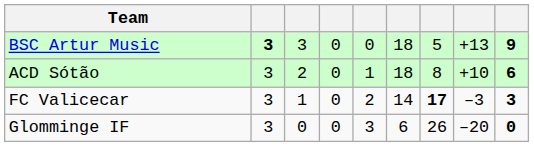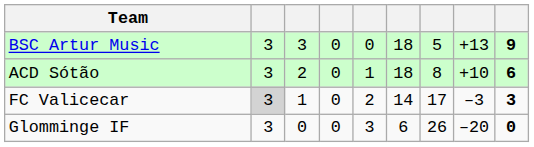(268, 46) bold -> (268, 46) normal
(268, 100) no background -> (268, 100) lightgrey background
(437, 100) bold -> (437, 100) normal
